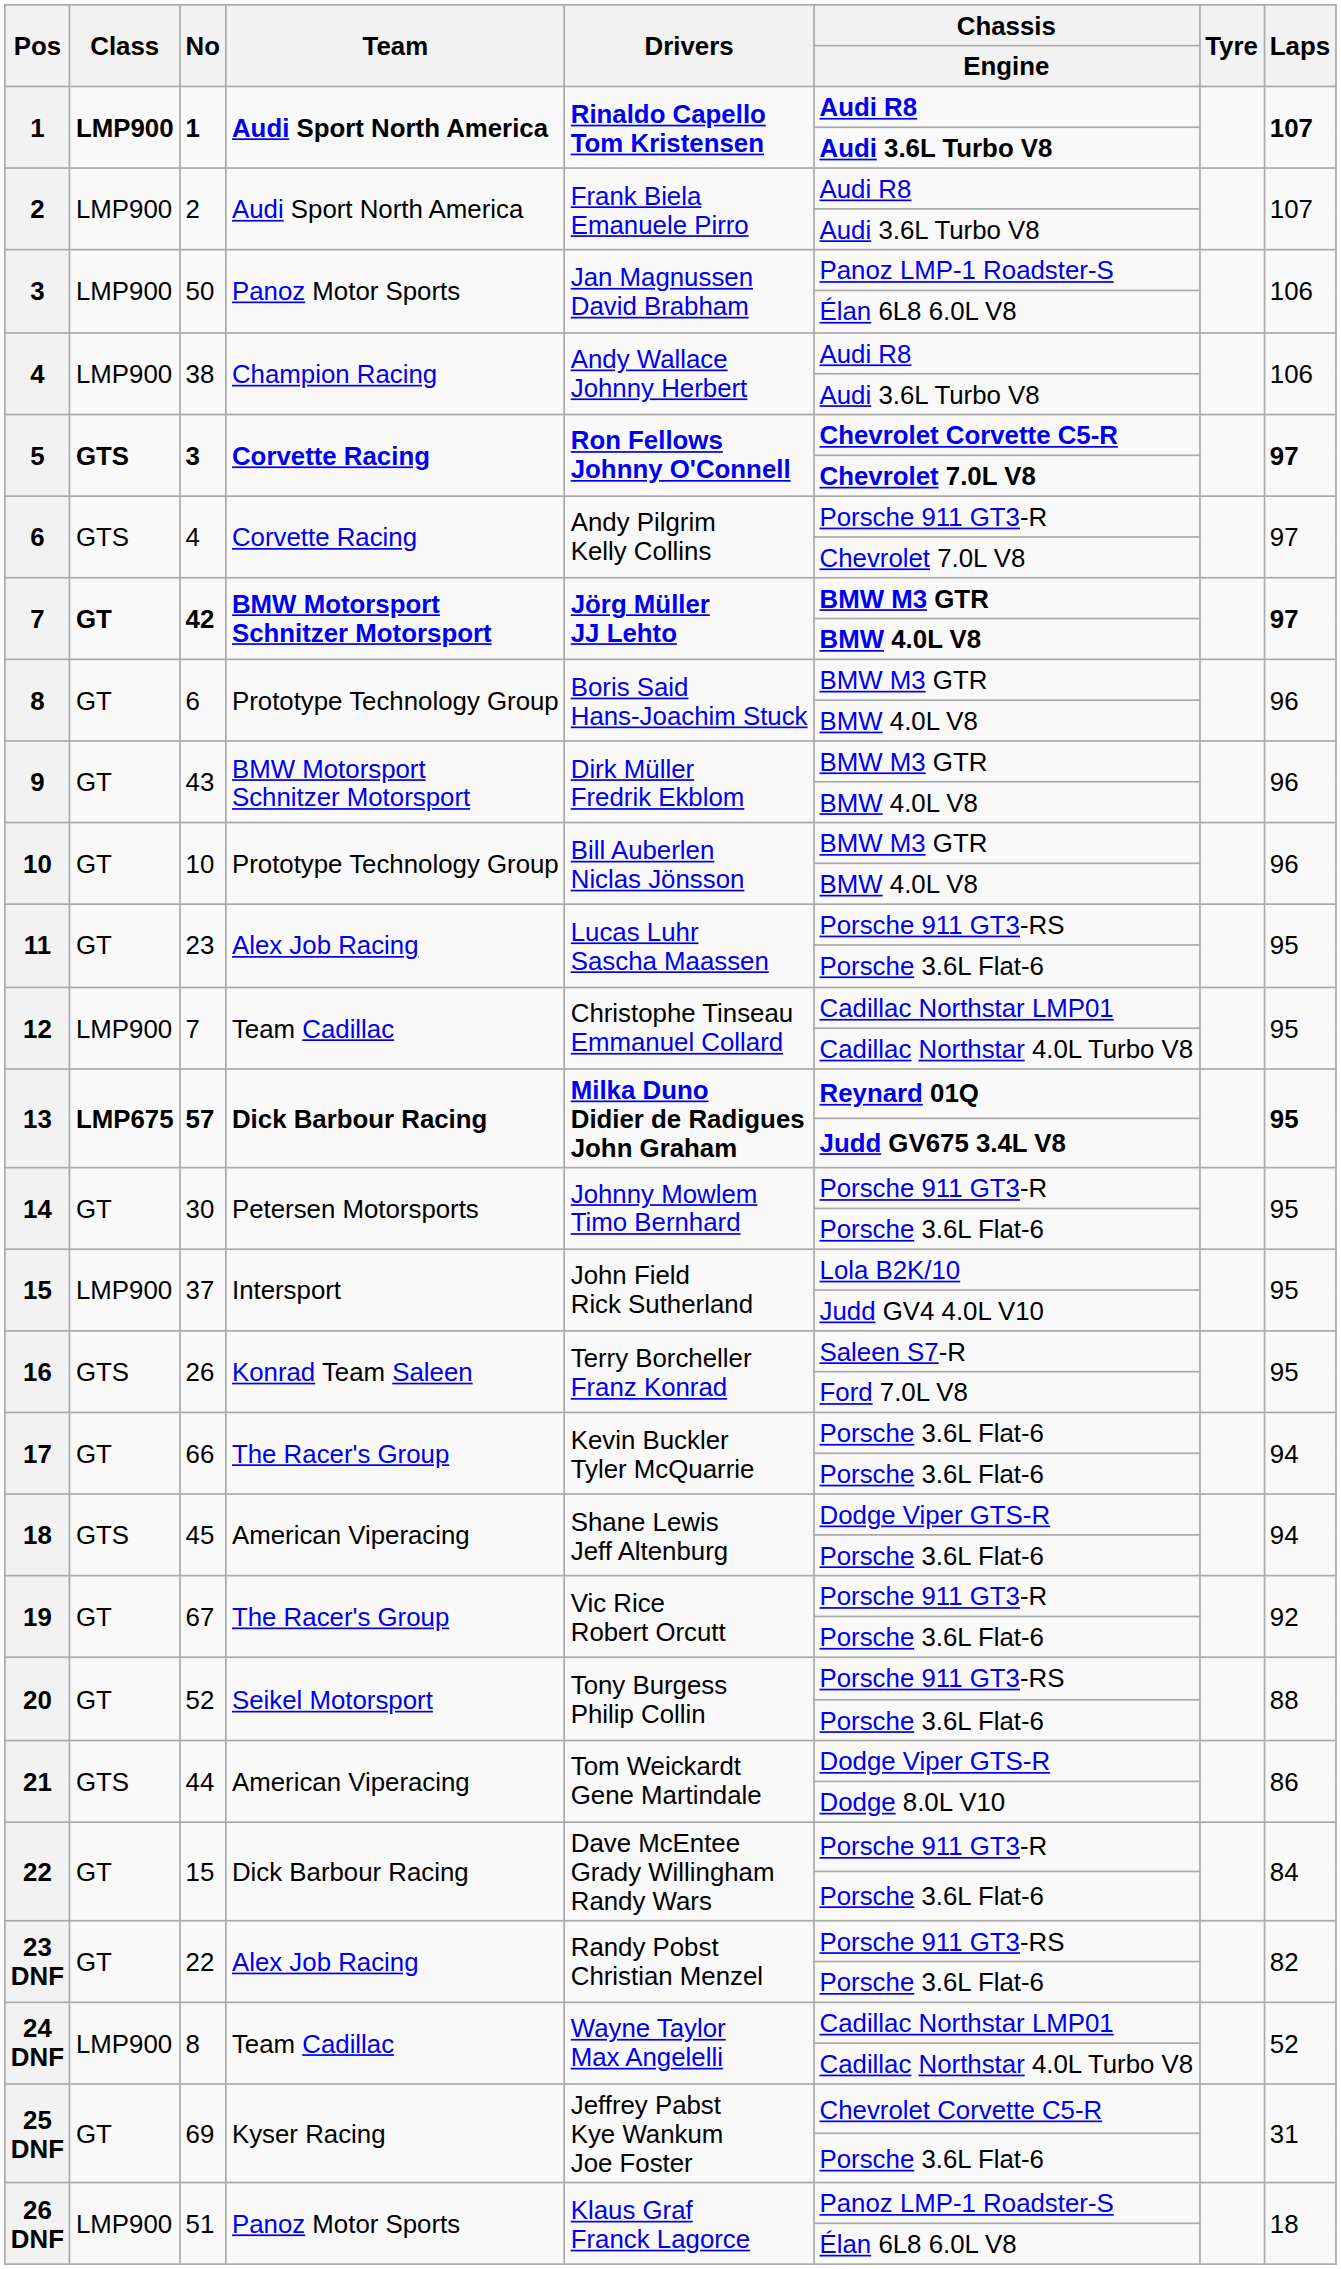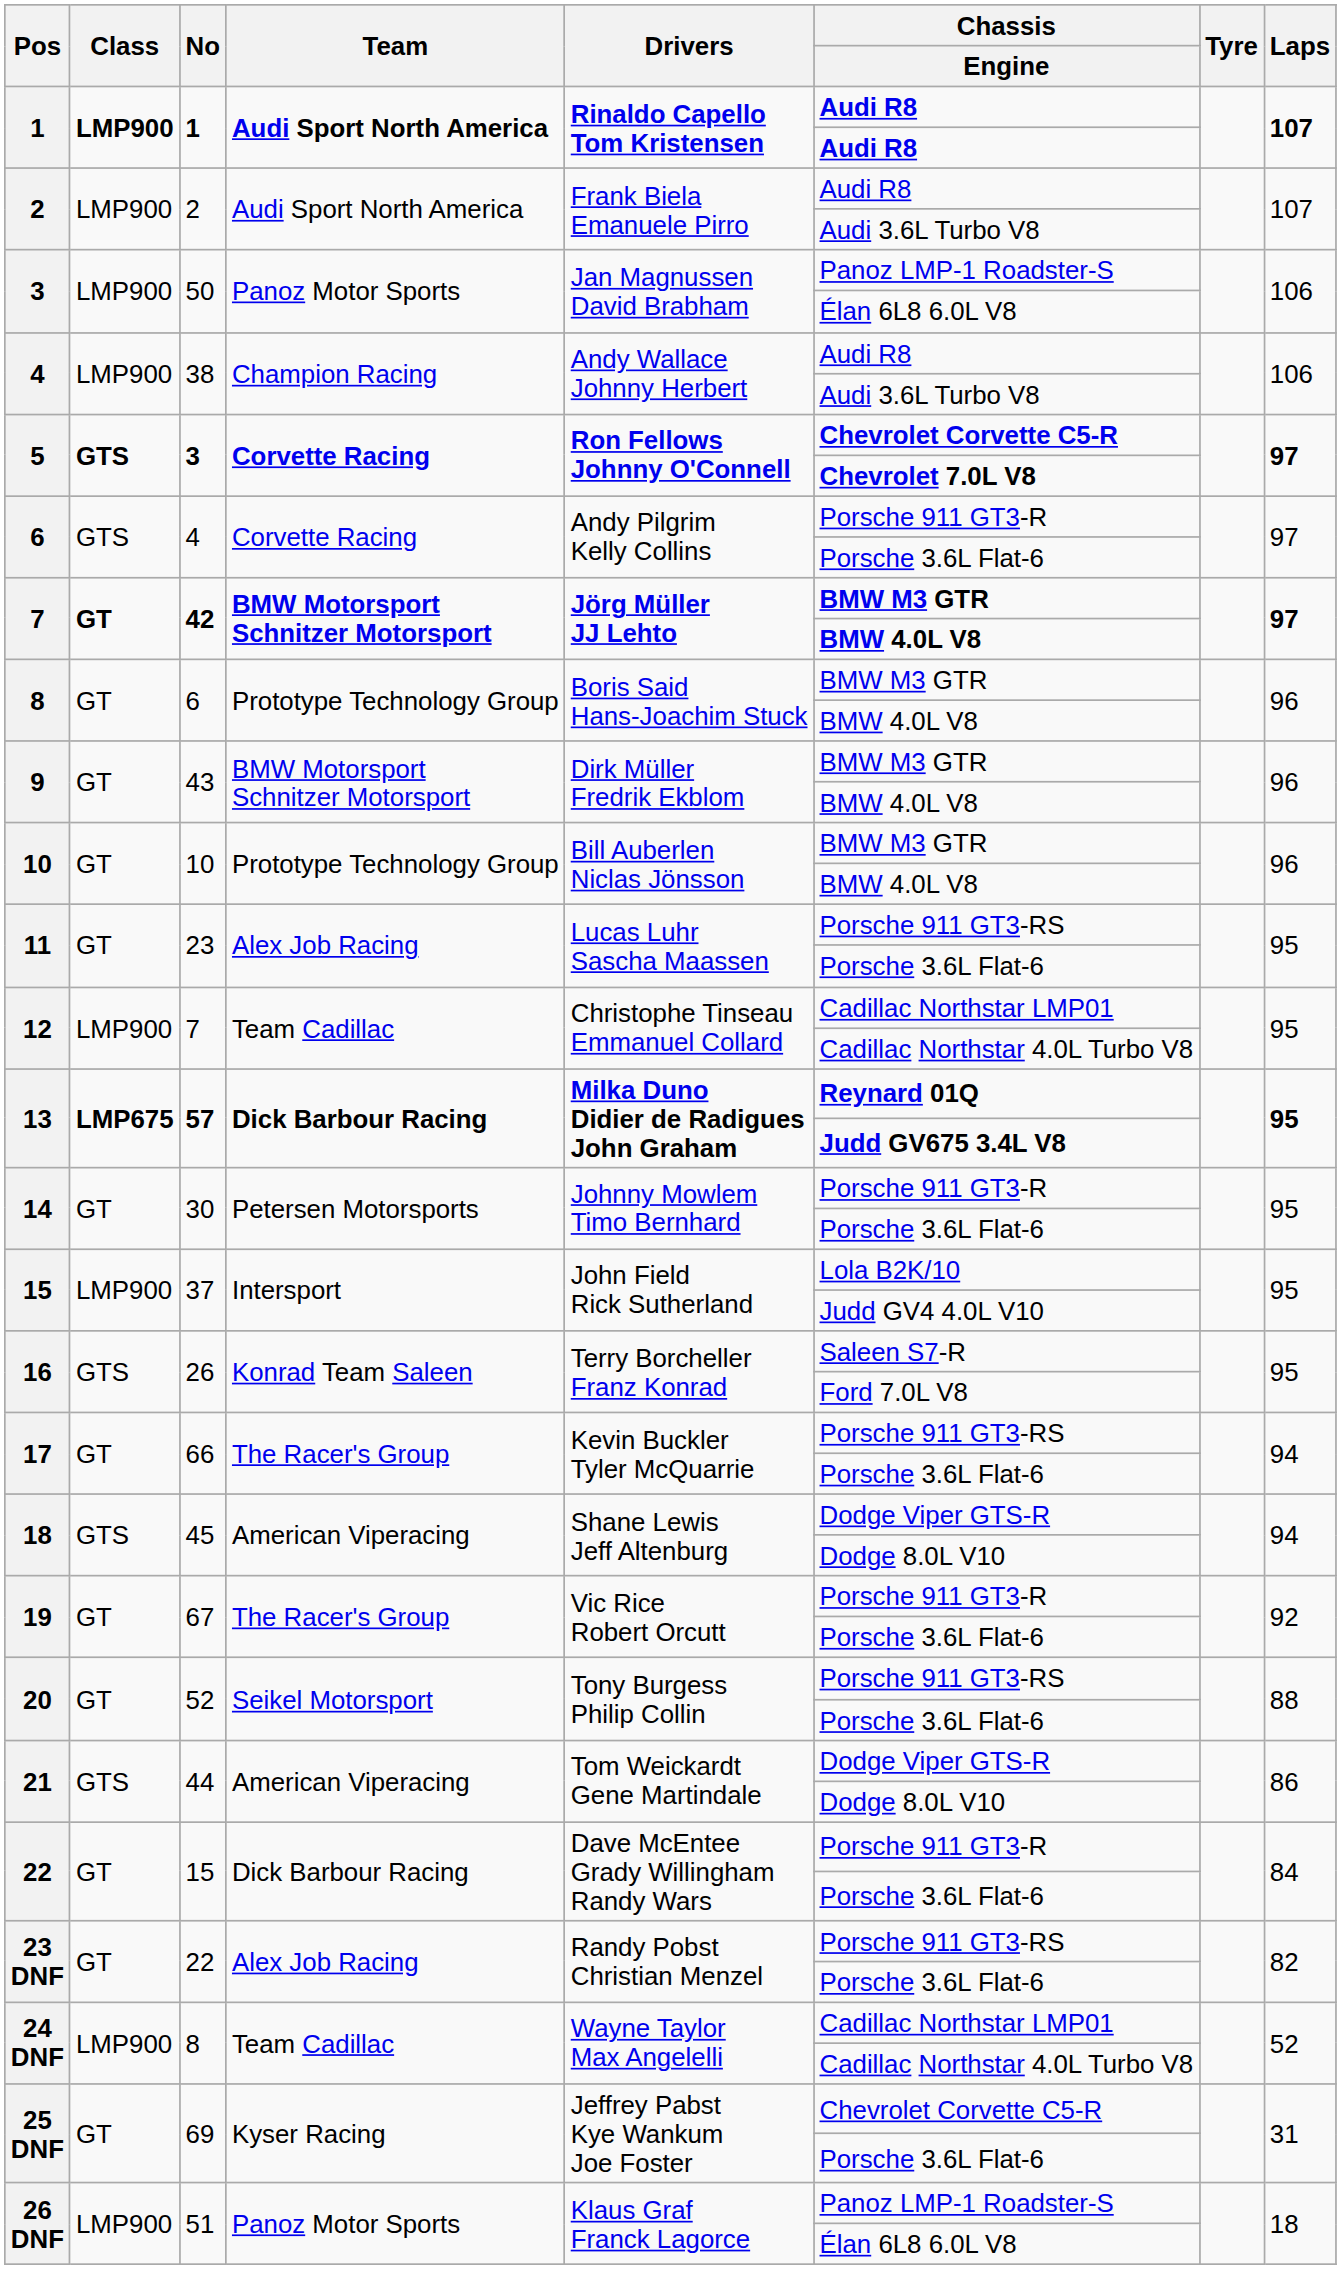(936, 148) Audi 3.6L Turbo V8 -> (868, 148) Audi R8
(922, 557) Chevrolet 7.0L V8 -> (932, 557) Porsche 3.6L Flat-6
(932, 1433) Porsche 3.6L Flat-6 -> (942, 1433) Porsche 911 GT3-RS
(932, 1556) Porsche 3.6L Flat-6 -> (912, 1556) Dodge 8.0L V10
